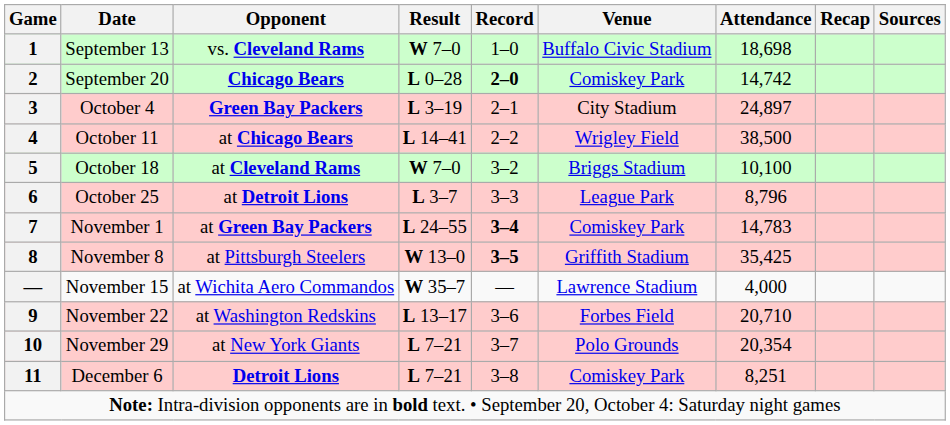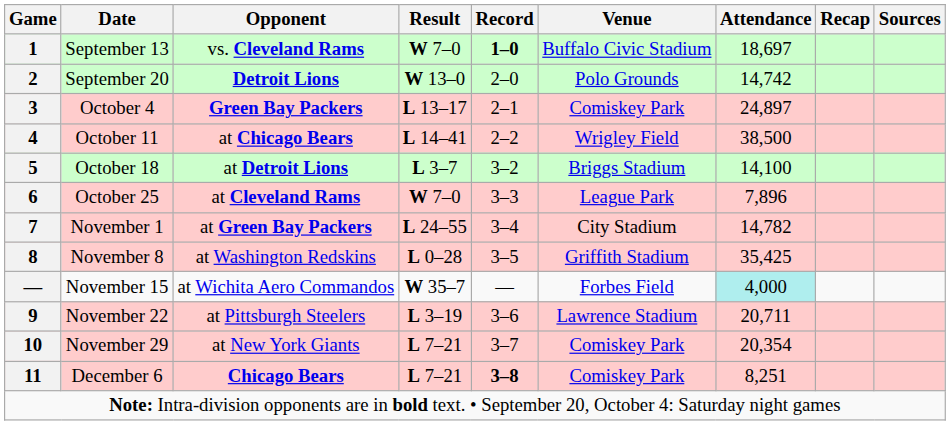(505, 49) normal -> (505, 49) bold
(766, 49) 18,698 -> (766, 49) 18,697
(286, 78) Chicago Bears -> (286, 78) Detroit Lions
(435, 78) L 0–28 -> (435, 78) W 13–0
(505, 78) bold -> (505, 78) normal
(627, 78) Comiskey Park -> (627, 78) Polo Grounds
(435, 108) L 3–19 -> (435, 108) L 13–17
(627, 108) City Stadium -> (627, 108) Comiskey Park
(286, 167) at Cleveland Rams -> (286, 167) at Detroit Lions
(435, 167) W 7–0 -> (435, 167) L 3–7
(766, 167) 10,100 -> (766, 167) 14,100
(286, 197) at Detroit Lions -> (286, 197) at Cleveland Rams
(435, 197) L 3–7 -> (435, 197) W 7–0
(766, 197) 8,796 -> (766, 197) 7,896
(505, 227) bold -> (505, 227) normal
(627, 227) Comiskey Park -> (627, 227) City Stadium
(766, 227) 14,783 -> (766, 227) 14,782
(286, 256) at Pittsburgh Steelers -> (286, 256) at Washington Redskins
(435, 256) W 13–0 -> (435, 256) L 0–28
(505, 256) bold -> (505, 256) normal
(627, 286) Lawrence Stadium -> (627, 286) Forbes Field
(766, 286) no background -> (766, 286) paleturquoise background
(286, 316) at Washington Redskins -> (286, 316) at Pittsburgh Steelers
(435, 316) L 13–17 -> (435, 316) L 3–19
(627, 316) Forbes Field -> (627, 316) Lawrence Stadium
(766, 316) 20,710 -> (766, 316) 20,711
(627, 345) Polo Grounds -> (627, 345) Comiskey Park
(286, 375) Detroit Lions -> (286, 375) Chicago Bears
(505, 375) normal -> (505, 375) bold
